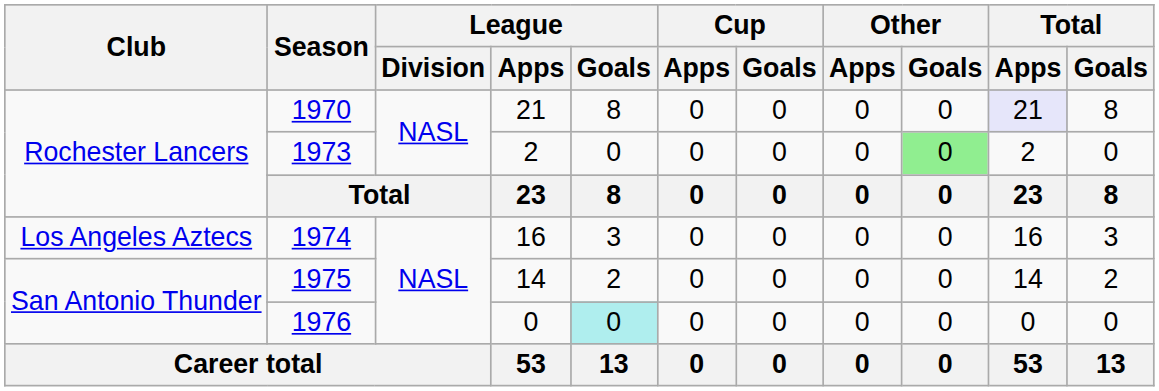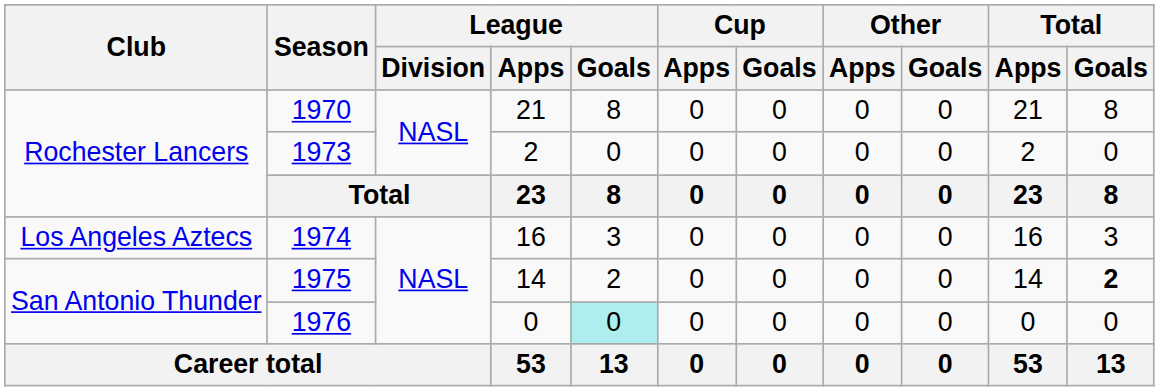(1028, 110) lavender background -> (1028, 110) no background
(945, 152) lightgreen background -> (945, 152) no background
(1111, 279) normal -> (1111, 279) bold
